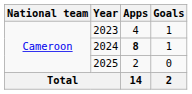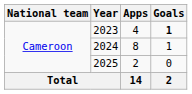(169, 30) normal -> (169, 30) bold
(136, 47) bold -> (136, 47) normal
